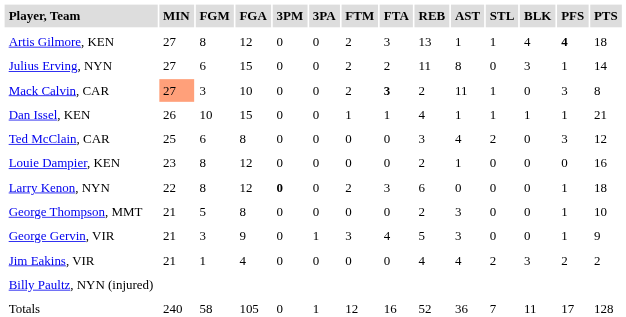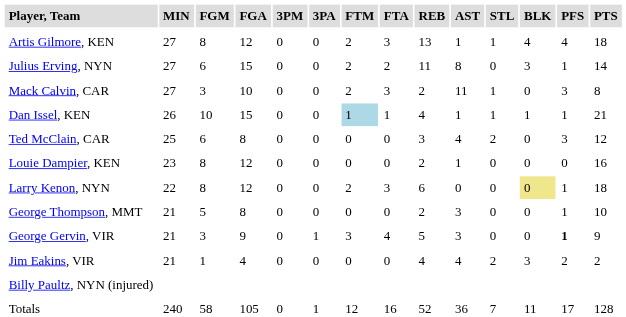(564, 41) bold -> (564, 41) normal
(170, 90) lightsalmon background -> (170, 90) no background
(387, 90) bold -> (387, 90) normal
(349, 114) no background -> (349, 114) lightblue background
(280, 187) bold -> (280, 187) normal
(527, 187) no background -> (527, 187) khaki background
(564, 236) normal -> (564, 236) bold
